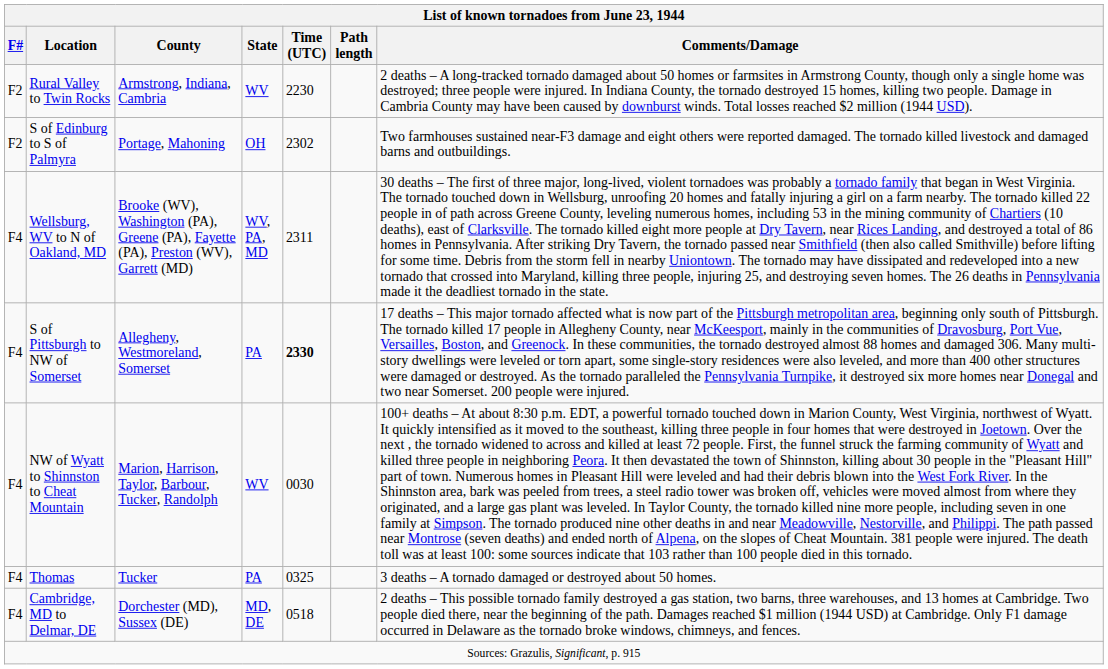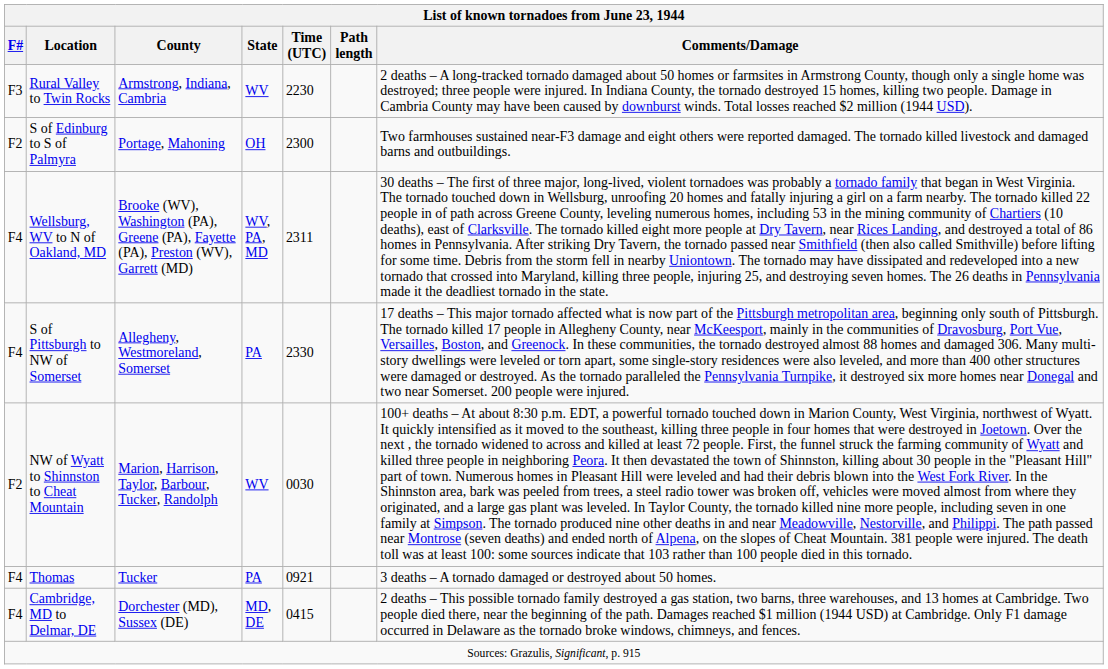(15, 91) F2 -> (15, 91) F3
(300, 144) 2302 -> (300, 144) 2300
(300, 352) bold -> (300, 352) normal
(15, 484) F4 -> (15, 484) F2
(300, 577) 0325 -> (300, 577) 0921
(300, 614) 0518 -> (300, 614) 0415
